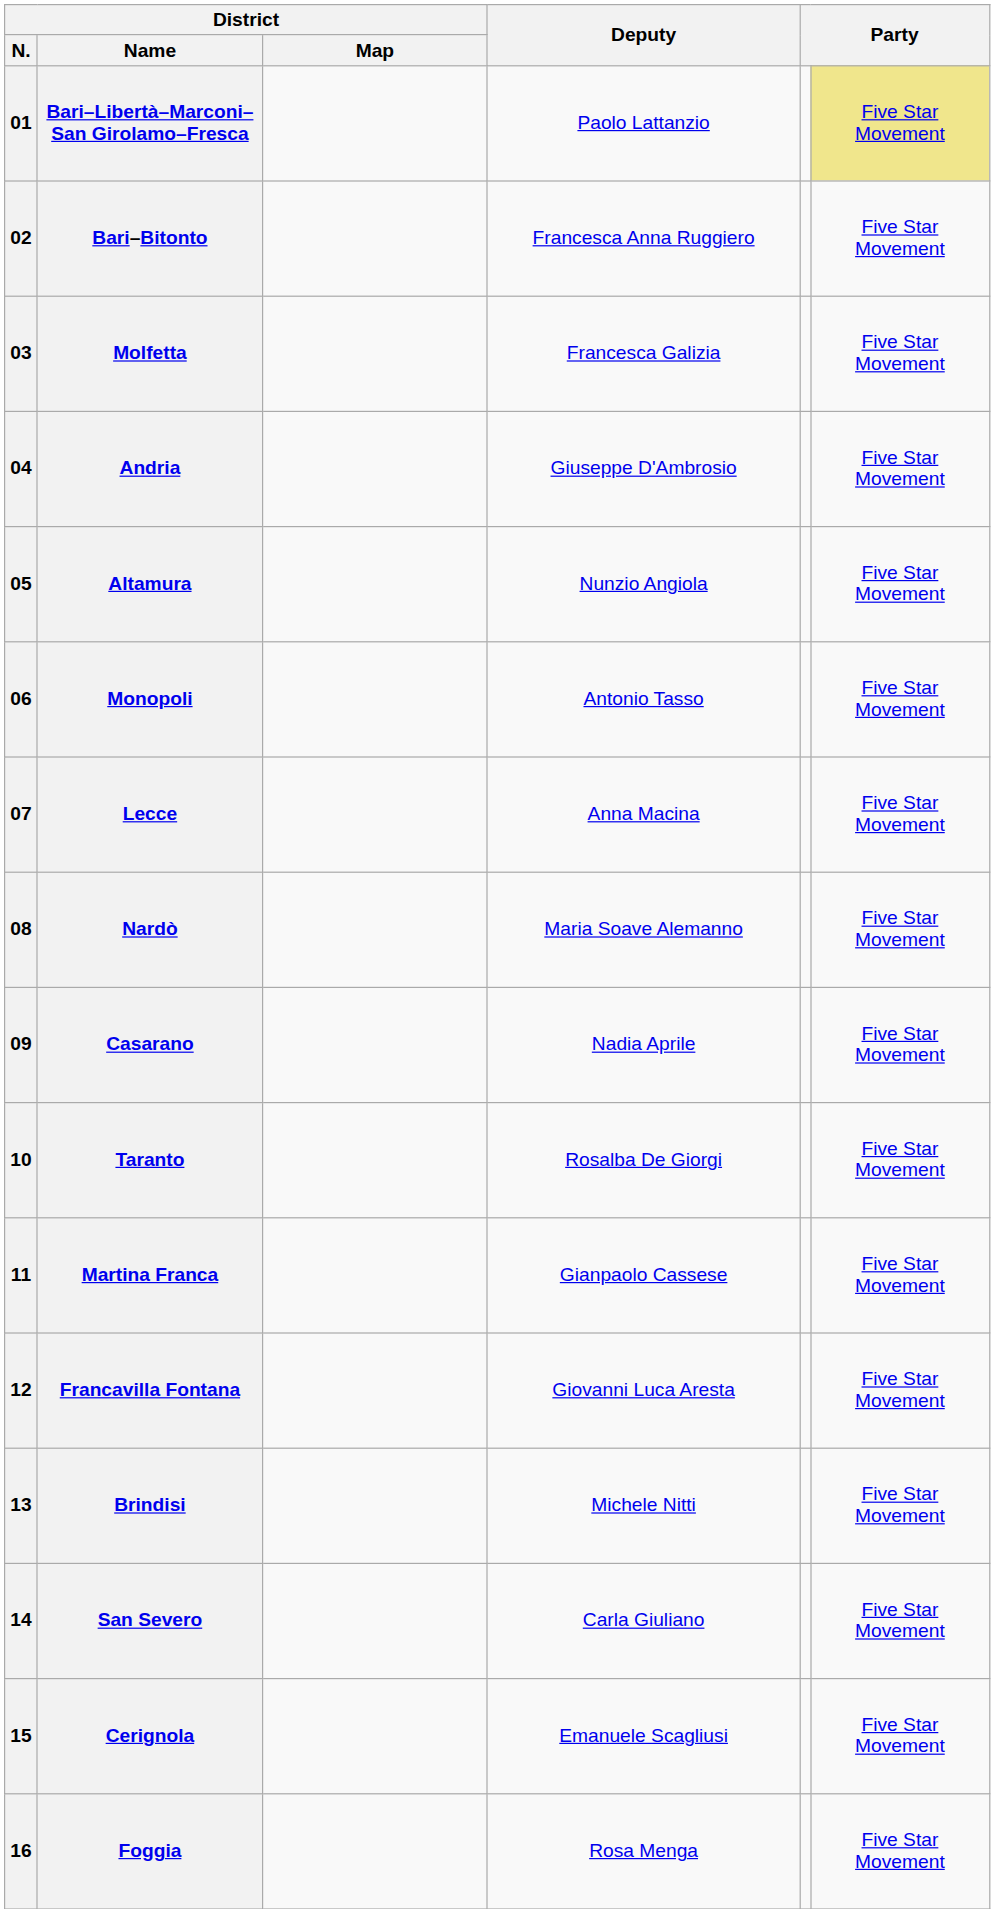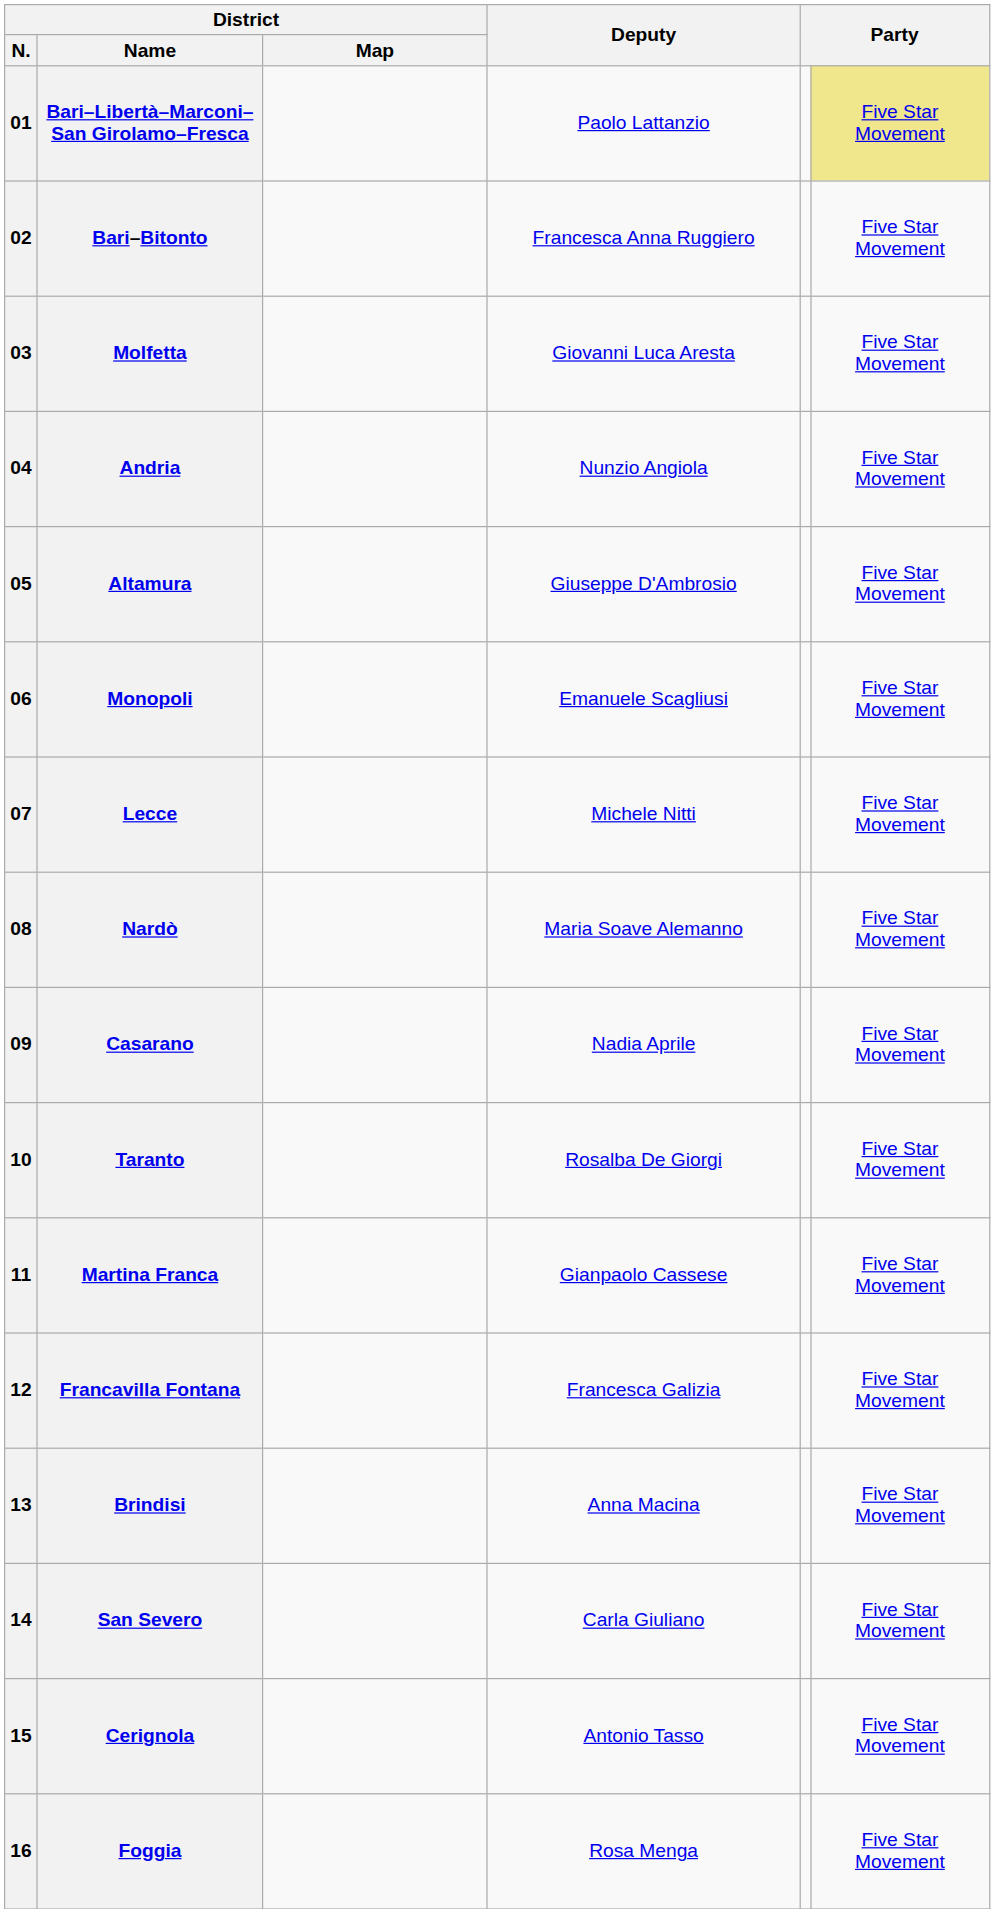(644, 353) Francesca Galizia -> (644, 353) Giovanni Luca Aresta
(644, 468) Giuseppe D'Ambrosio -> (644, 468) Nunzio Angiola
(644, 583) Nunzio Angiola -> (644, 583) Giuseppe D'Ambrosio
(644, 698) Antonio Tasso -> (644, 698) Emanuele Scagliusi
(644, 814) Anna Macina -> (644, 814) Michele Nitti
(644, 1390) Giovanni Luca Aresta -> (644, 1390) Francesca Galizia
(644, 1505) Michele Nitti -> (644, 1505) Anna Macina
(644, 1735) Emanuele Scagliusi -> (644, 1735) Antonio Tasso
